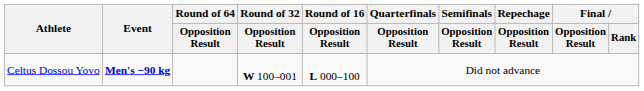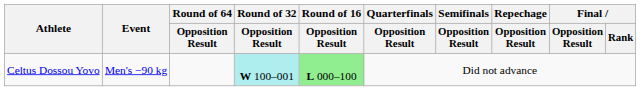(138, 70) bold -> (136, 70) normal
(270, 76) no background -> (267, 76) paleturquoise background
(335, 76) no background -> (332, 76) lightgreen background
